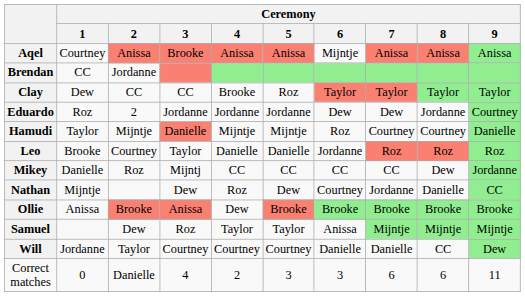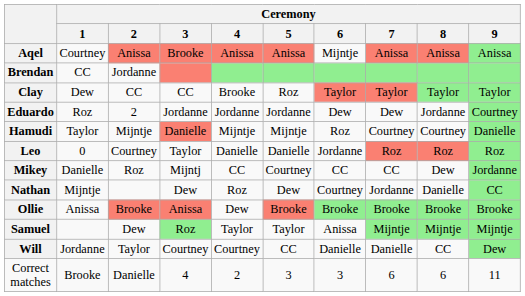(82, 151) Brooke -> (82, 151) 0
(289, 170) CC -> (289, 170) Courtney
(185, 229) no background -> (185, 229) lightgreen background
(289, 248) Courtney -> (289, 248) CC
(82, 275) 0 -> (82, 275) Brooke
